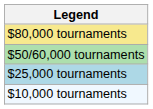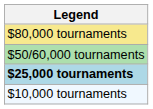(67, 74) normal -> (70, 74) bold
